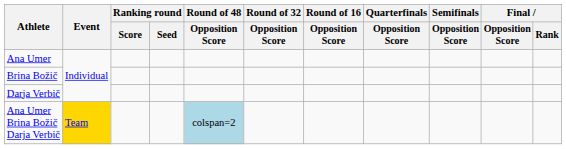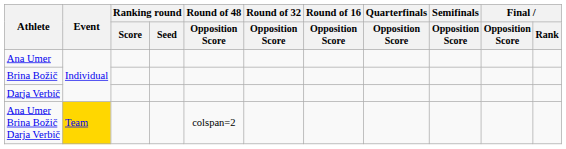(214, 123) lightblue background -> (214, 123) no background
